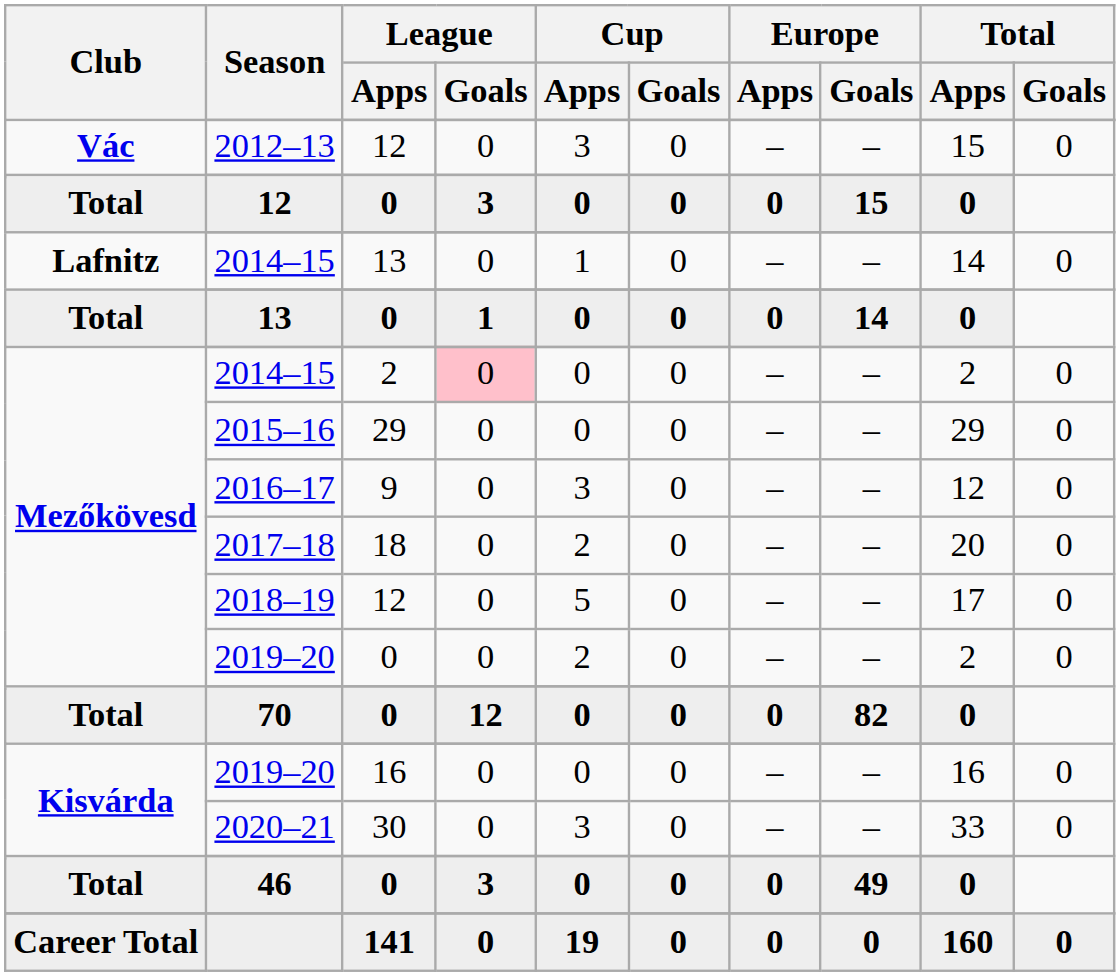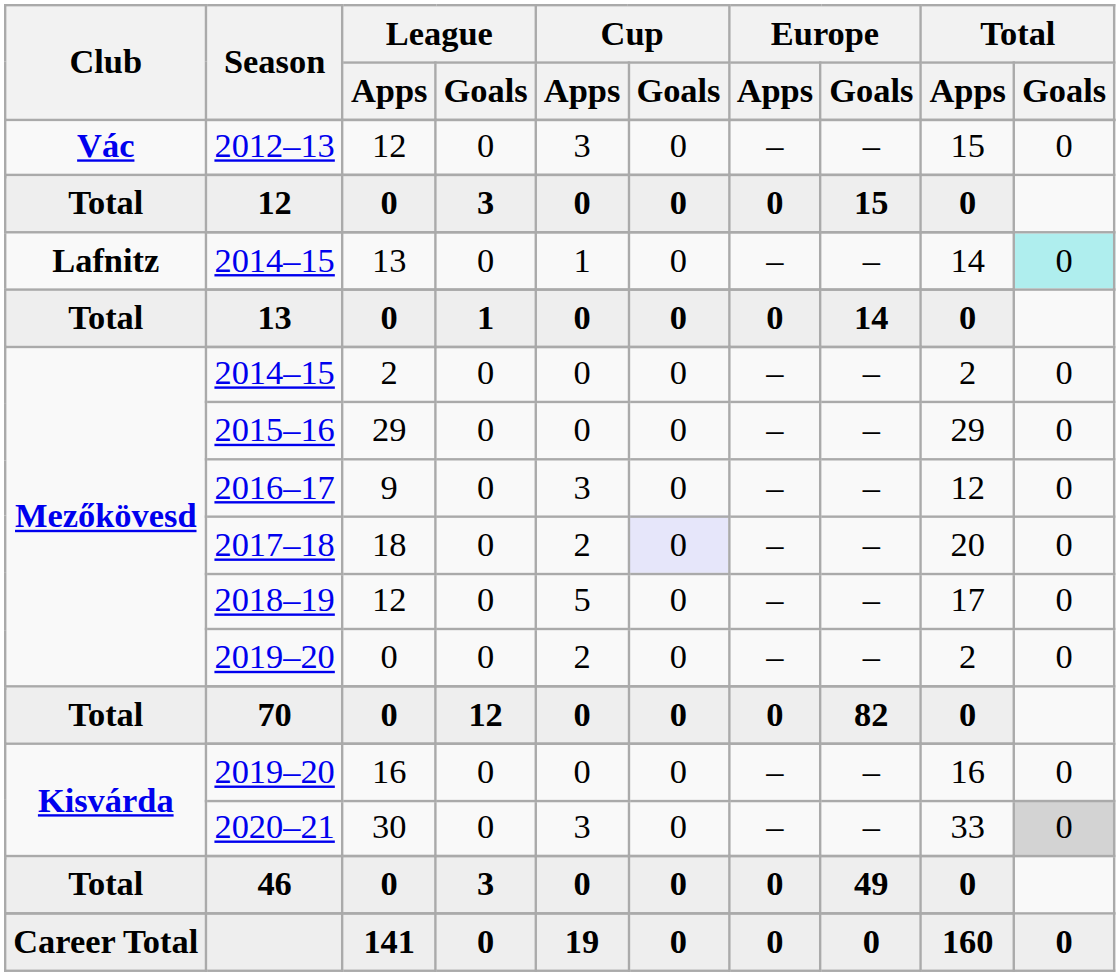(1064, 260) no background -> (1064, 260) paleturquoise background
(486, 373) pink background -> (486, 373) no background
(678, 544) no background -> (678, 544) lavender background
(1064, 827) no background -> (1064, 827) lightgrey background
